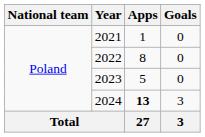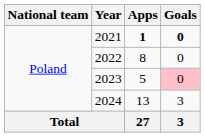(143, 36) normal -> (143, 36) bold
(180, 36) normal -> (180, 36) bold
(180, 79) no background -> (180, 79) pink background
(143, 100) bold -> (143, 100) normal
